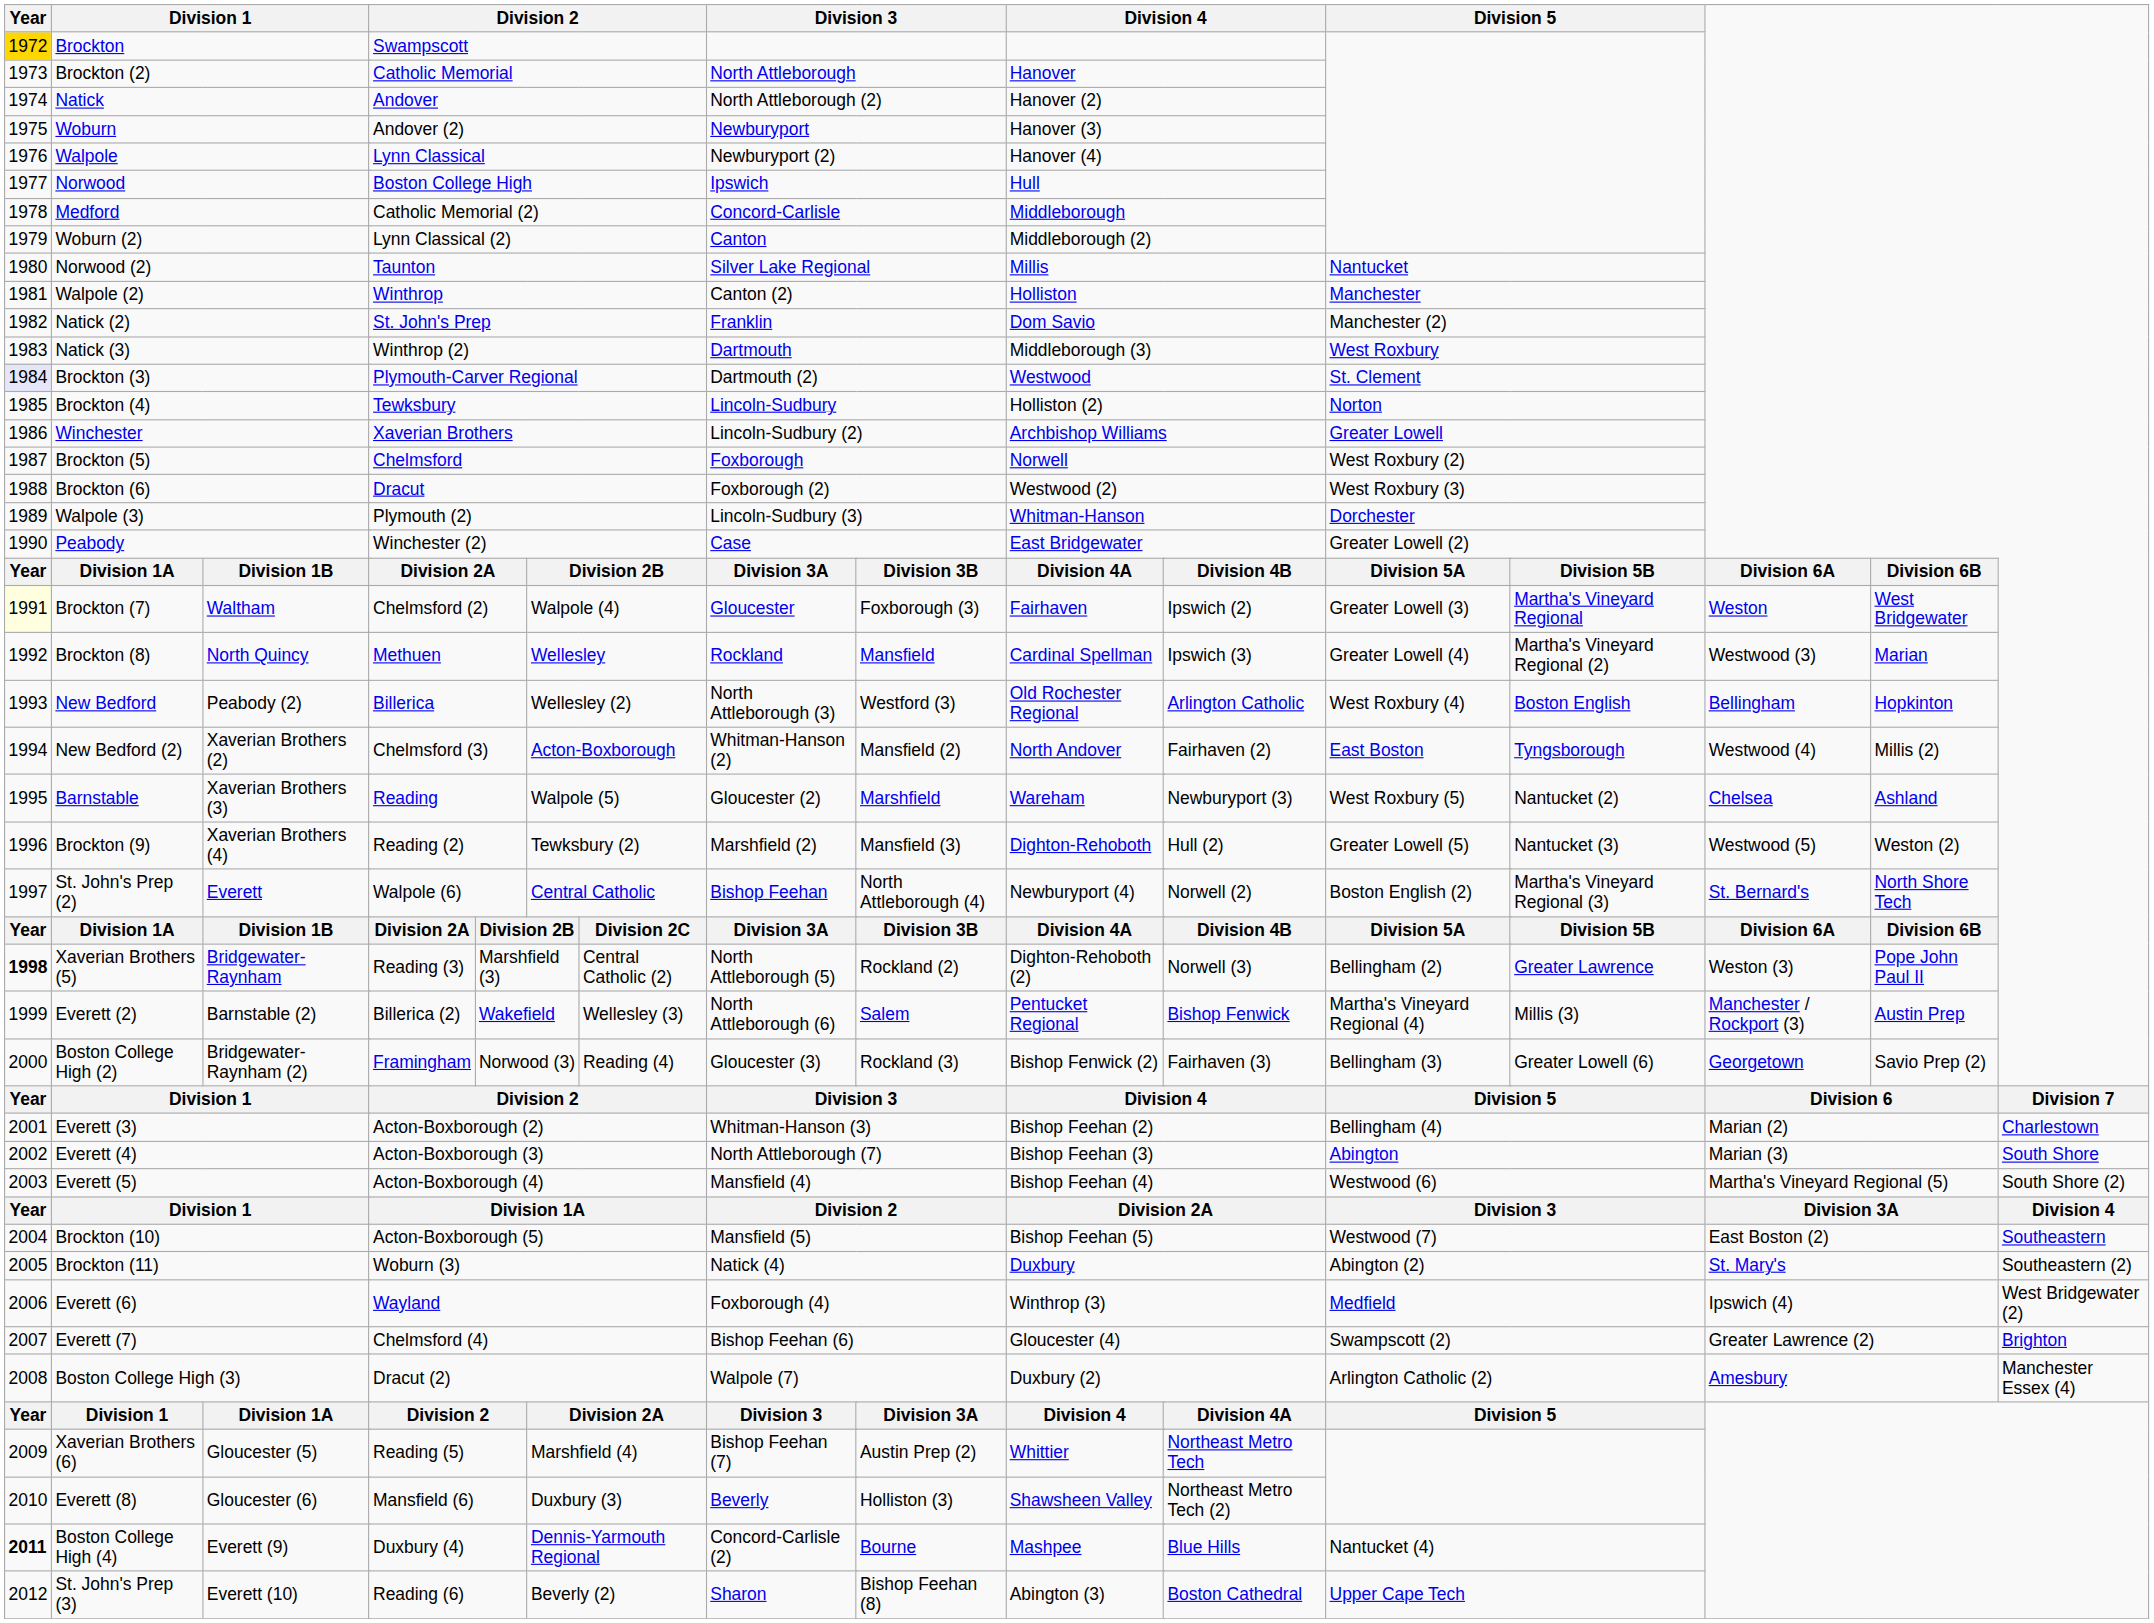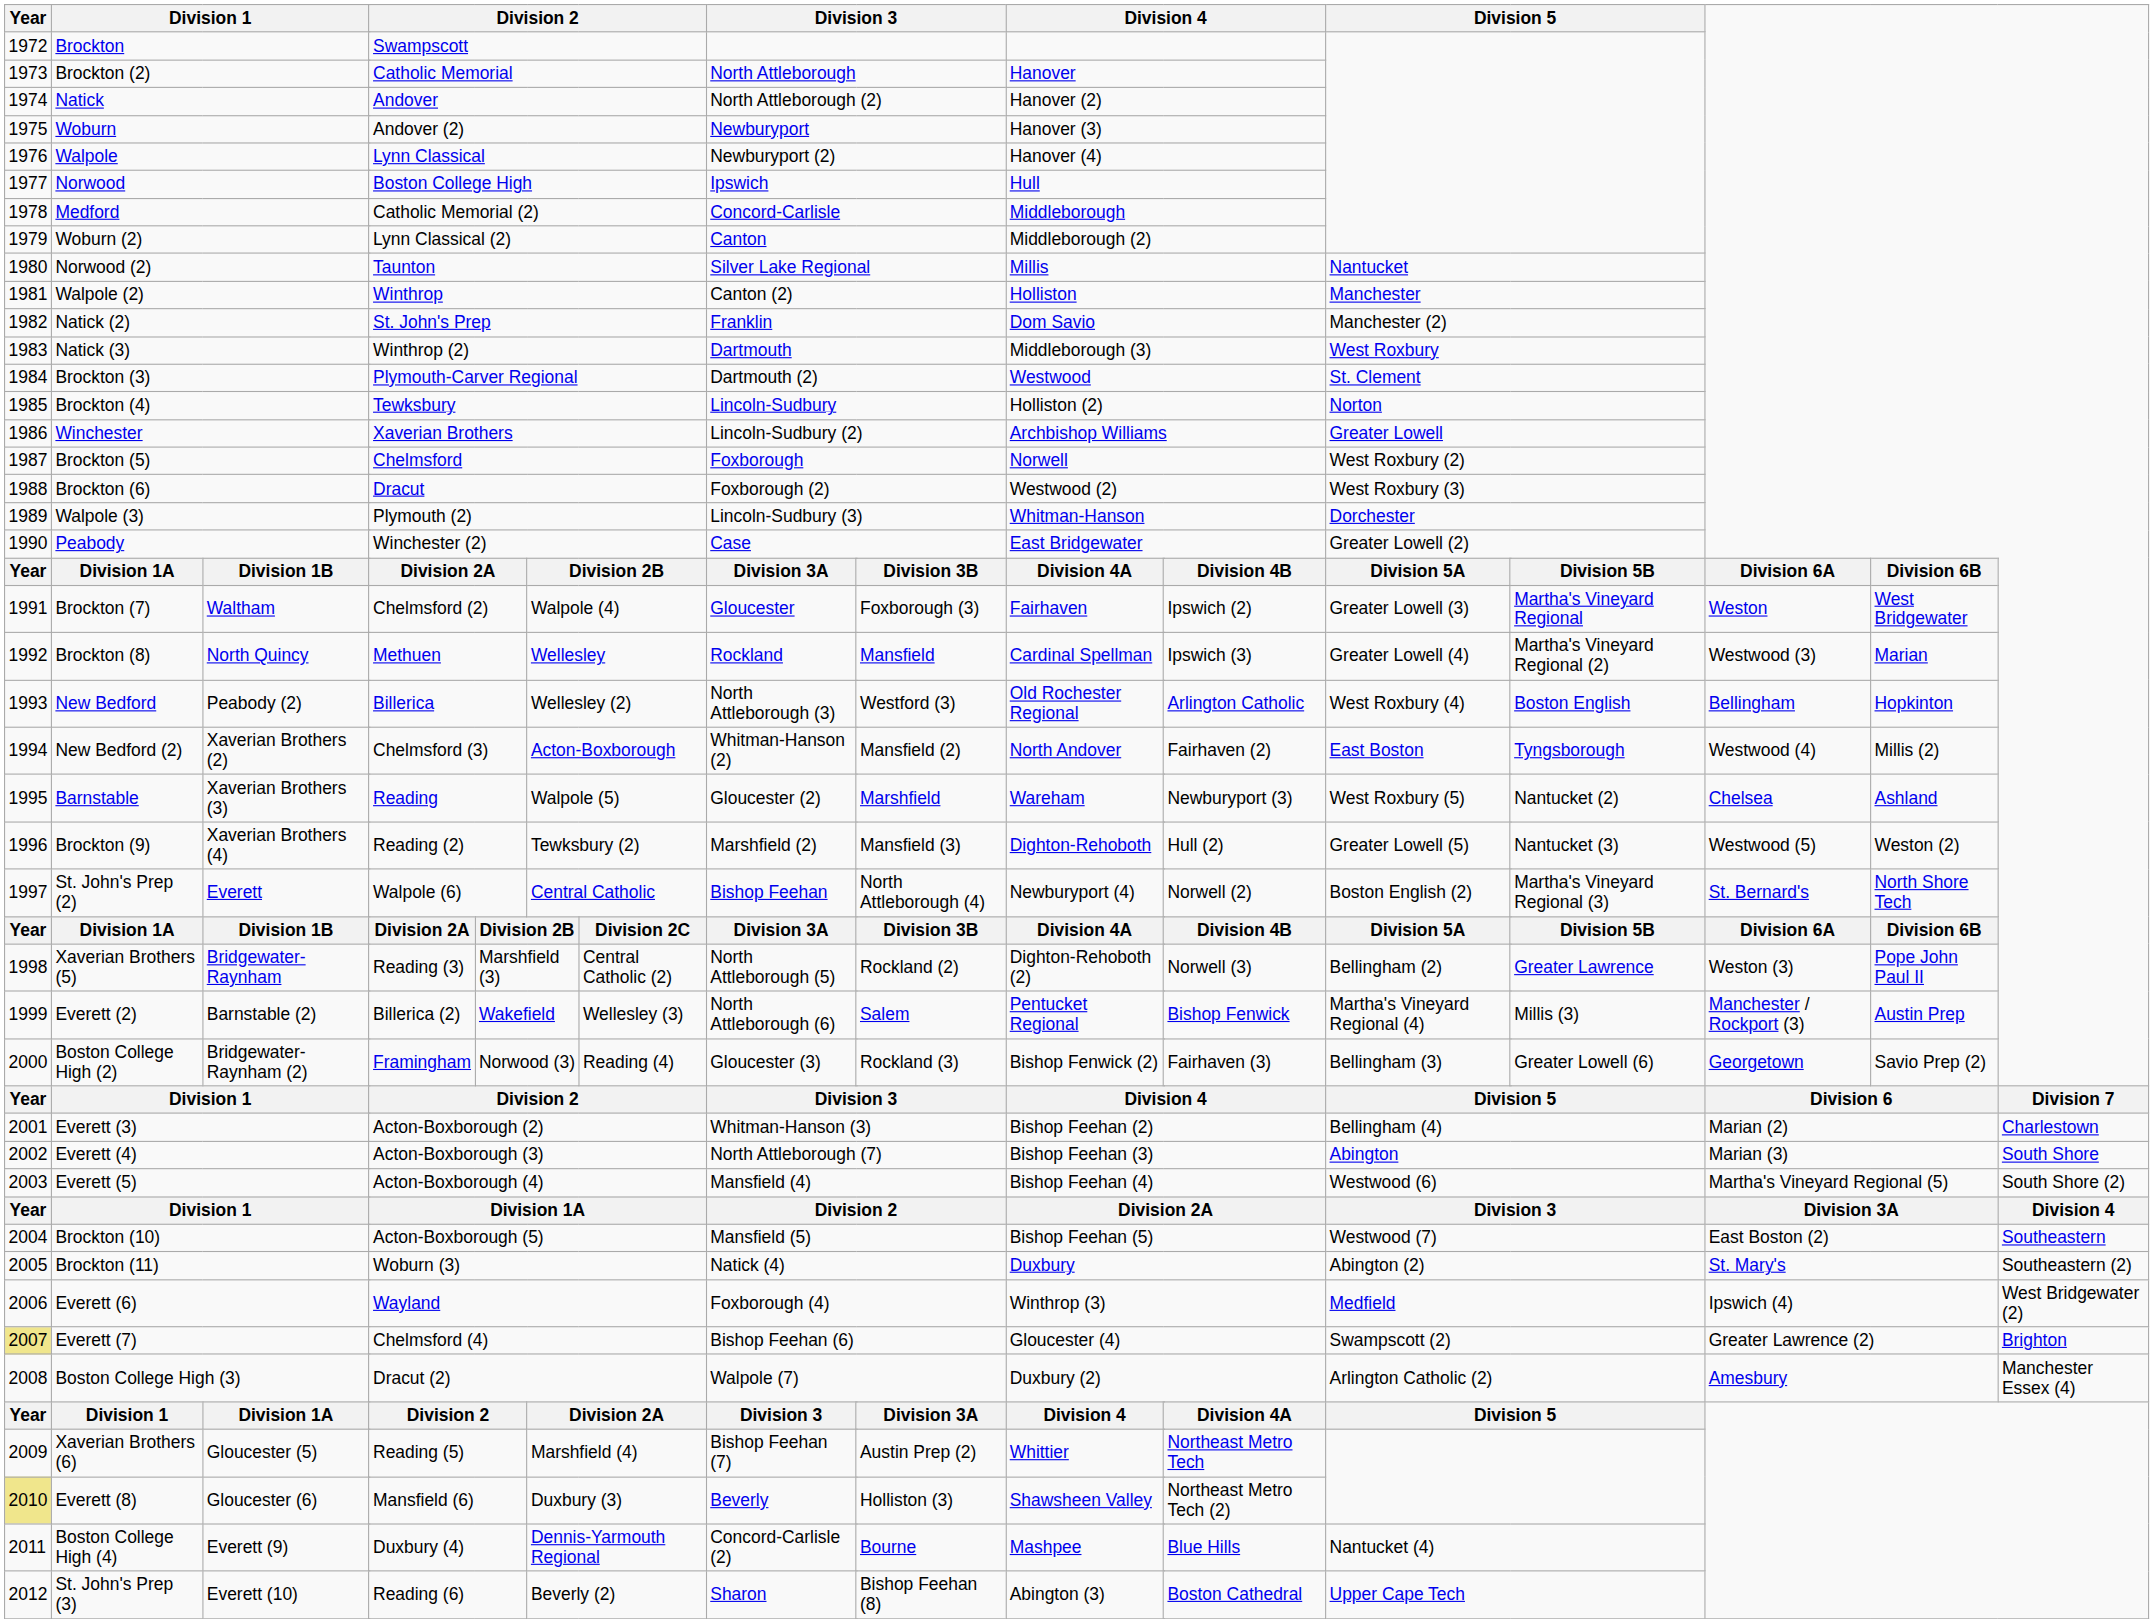(28, 45) gold background -> (28, 45) no background
(28, 377) lavender background -> (28, 377) no background
(28, 608) lightyellow background -> (28, 608) no background
(28, 967) bold -> (28, 967) normal
(28, 1340) no background -> (28, 1340) khaki background
(28, 1500) no background -> (28, 1500) khaki background
(27, 1547) bold -> (27, 1547) normal
